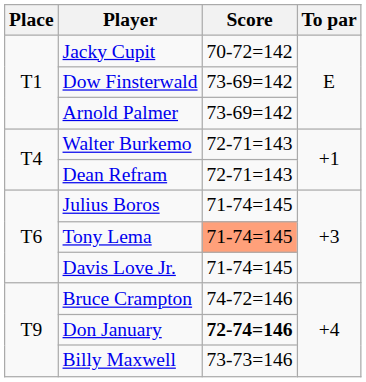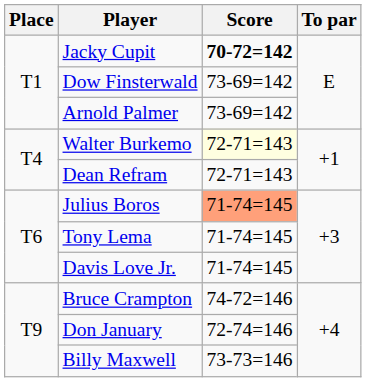(250, 50) normal -> (250, 50) bold
(250, 143) no background -> (250, 143) lightyellow background
(250, 205) no background -> (250, 205) lightsalmon background
(250, 236) lightsalmon background -> (250, 236) no background
(250, 329) bold -> (250, 329) normal
